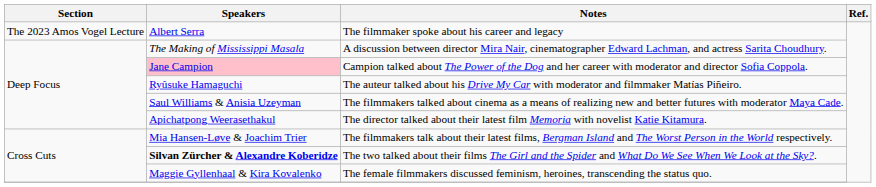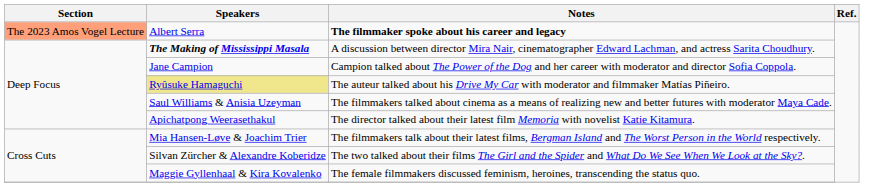(75, 31) no background -> (75, 31) lightsalmon background
(453, 31) normal -> (448, 31) bold
(227, 48) normal -> (229, 48) bold
(181, 66) pink background -> (181, 66) no background
(196, 84) no background -> (196, 84) khaki background
(243, 155) bold -> (237, 155) normal
